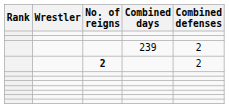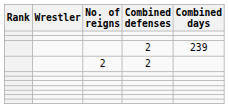columns swapped: (199, 18) <-> (148, 18)
(103, 64) bold -> (103, 64) normal
